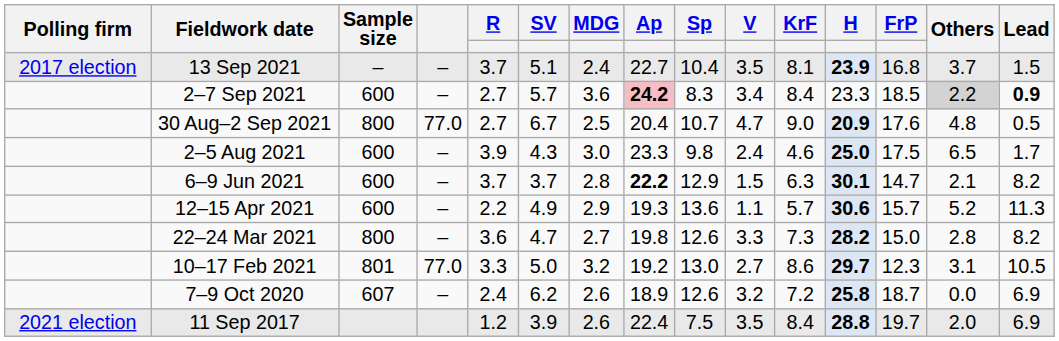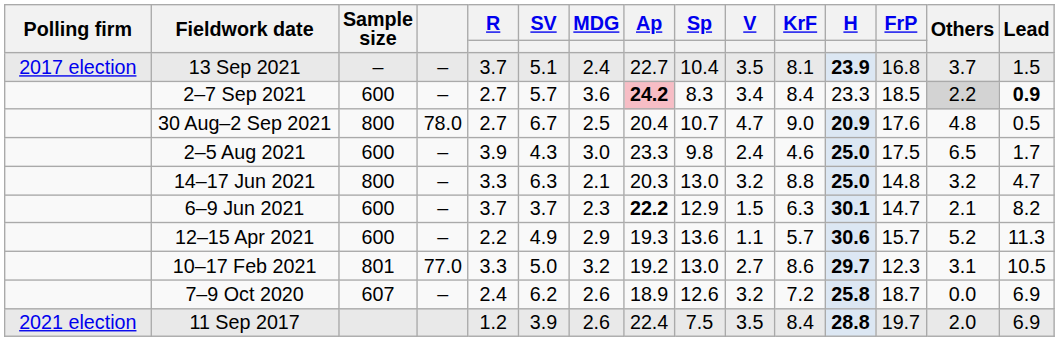(443, 124) 77.0 -> (443, 124) 78.0
+ row: (245, 181)
(596, 181) 2.8 -> (596, 209) 2.3
- row: (245, 237)
